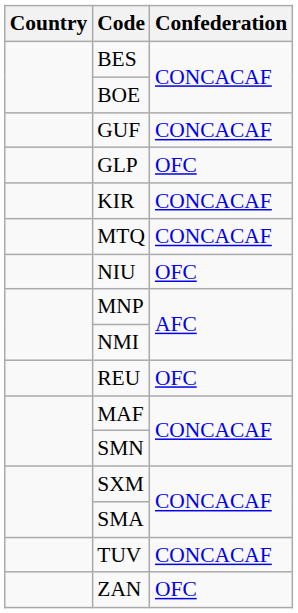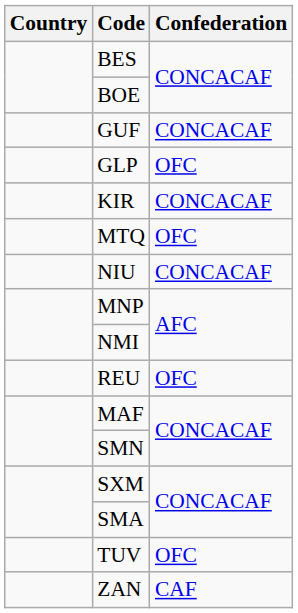(213, 235) CONCACAF -> (176, 235) OFC
(176, 271) OFC -> (213, 271) CONCACAF
(213, 554) CONCACAF -> (176, 554) OFC
(176, 589) OFC -> (176, 589) CAF
